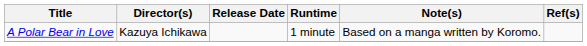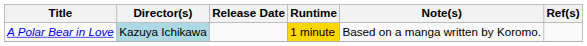(163, 32) no background -> (163, 32) lightblue background
(313, 32) no background -> (313, 32) gold background
